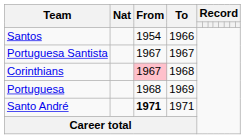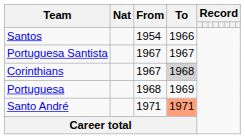(149, 71) pink background -> (149, 71) no background
(182, 71) no background -> (182, 71) lightgrey background
(149, 107) bold -> (149, 107) normal
(182, 107) no background -> (182, 107) lightsalmon background
